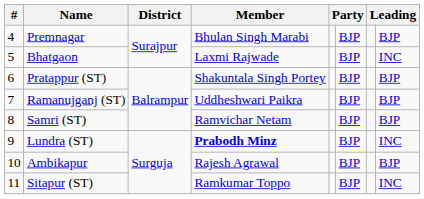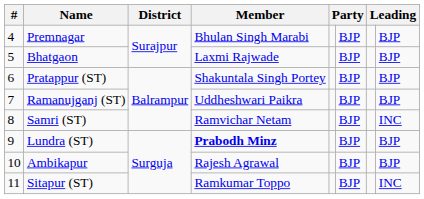(390, 57) INC -> (390, 57) BJP
(390, 120) BJP -> (390, 120) INC
(390, 141) INC -> (390, 141) BJP
